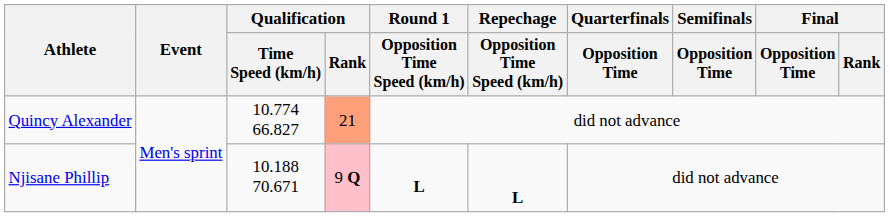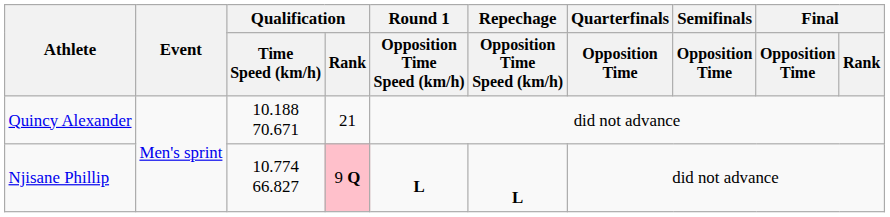(276, 120) 10.774 66.827 -> (276, 120) 10.188 70.671
(347, 120) lightsalmon background -> (347, 120) no background
(276, 177) 10.188 70.671 -> (276, 177) 10.774 66.827
